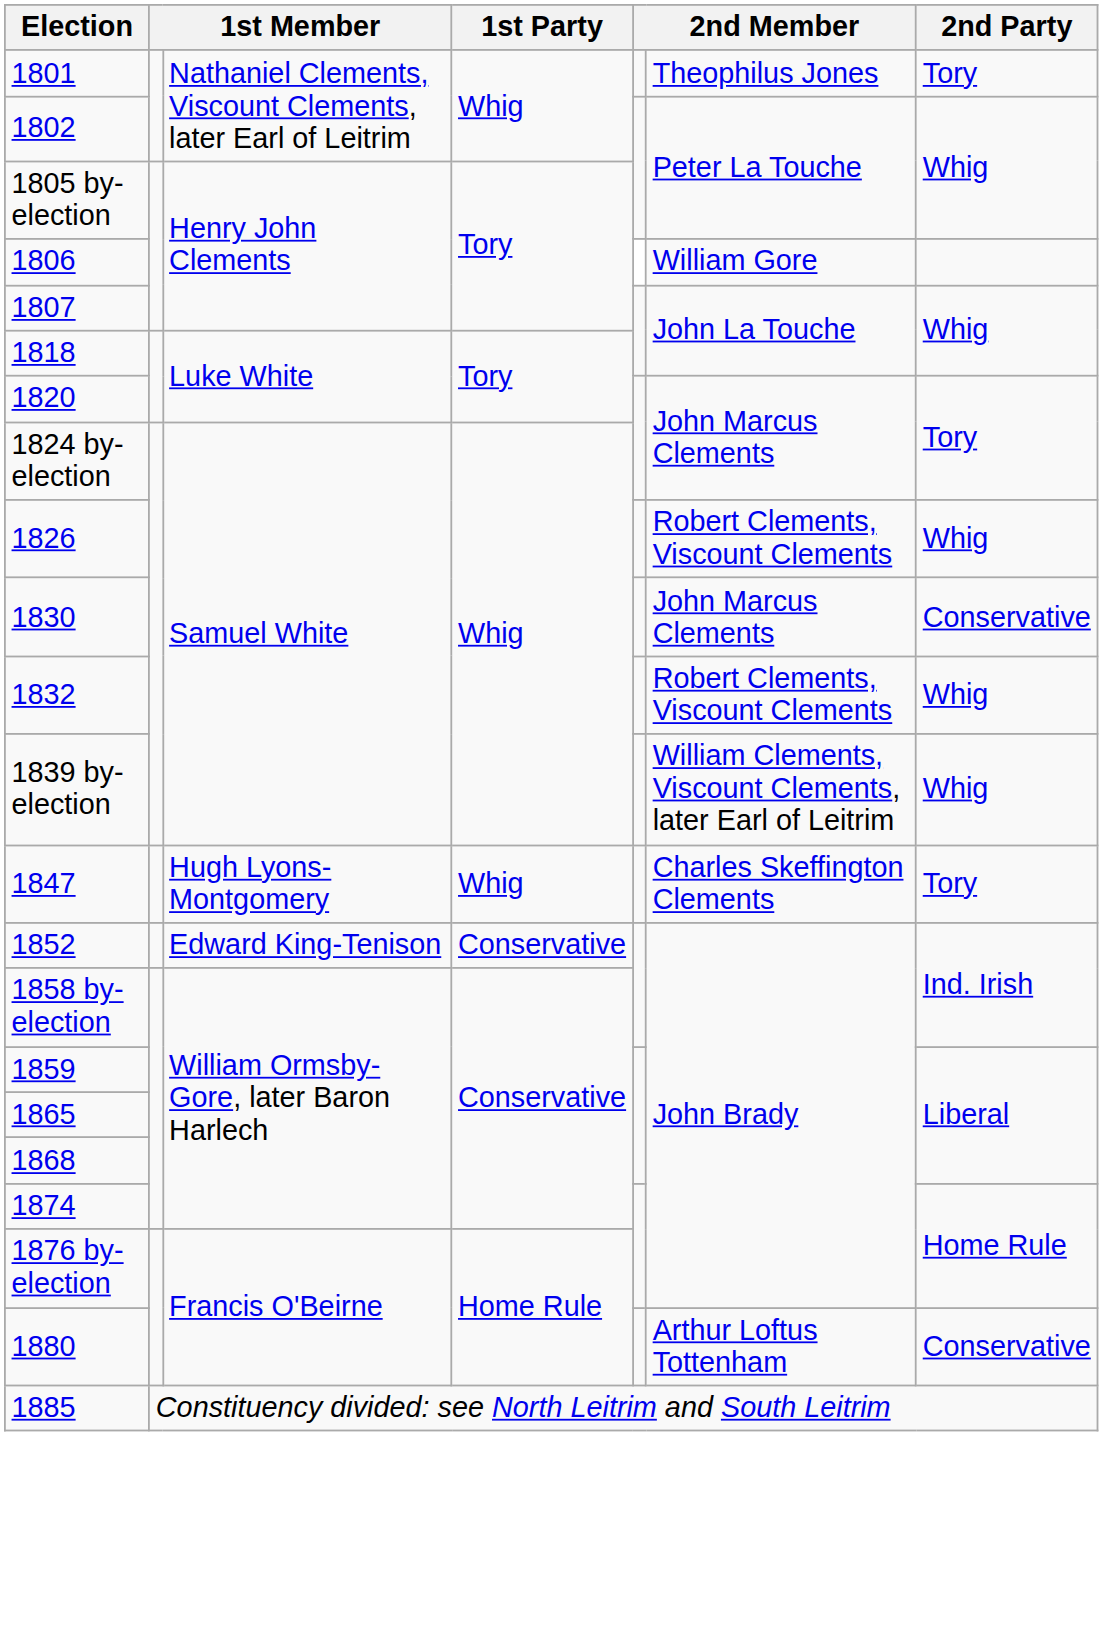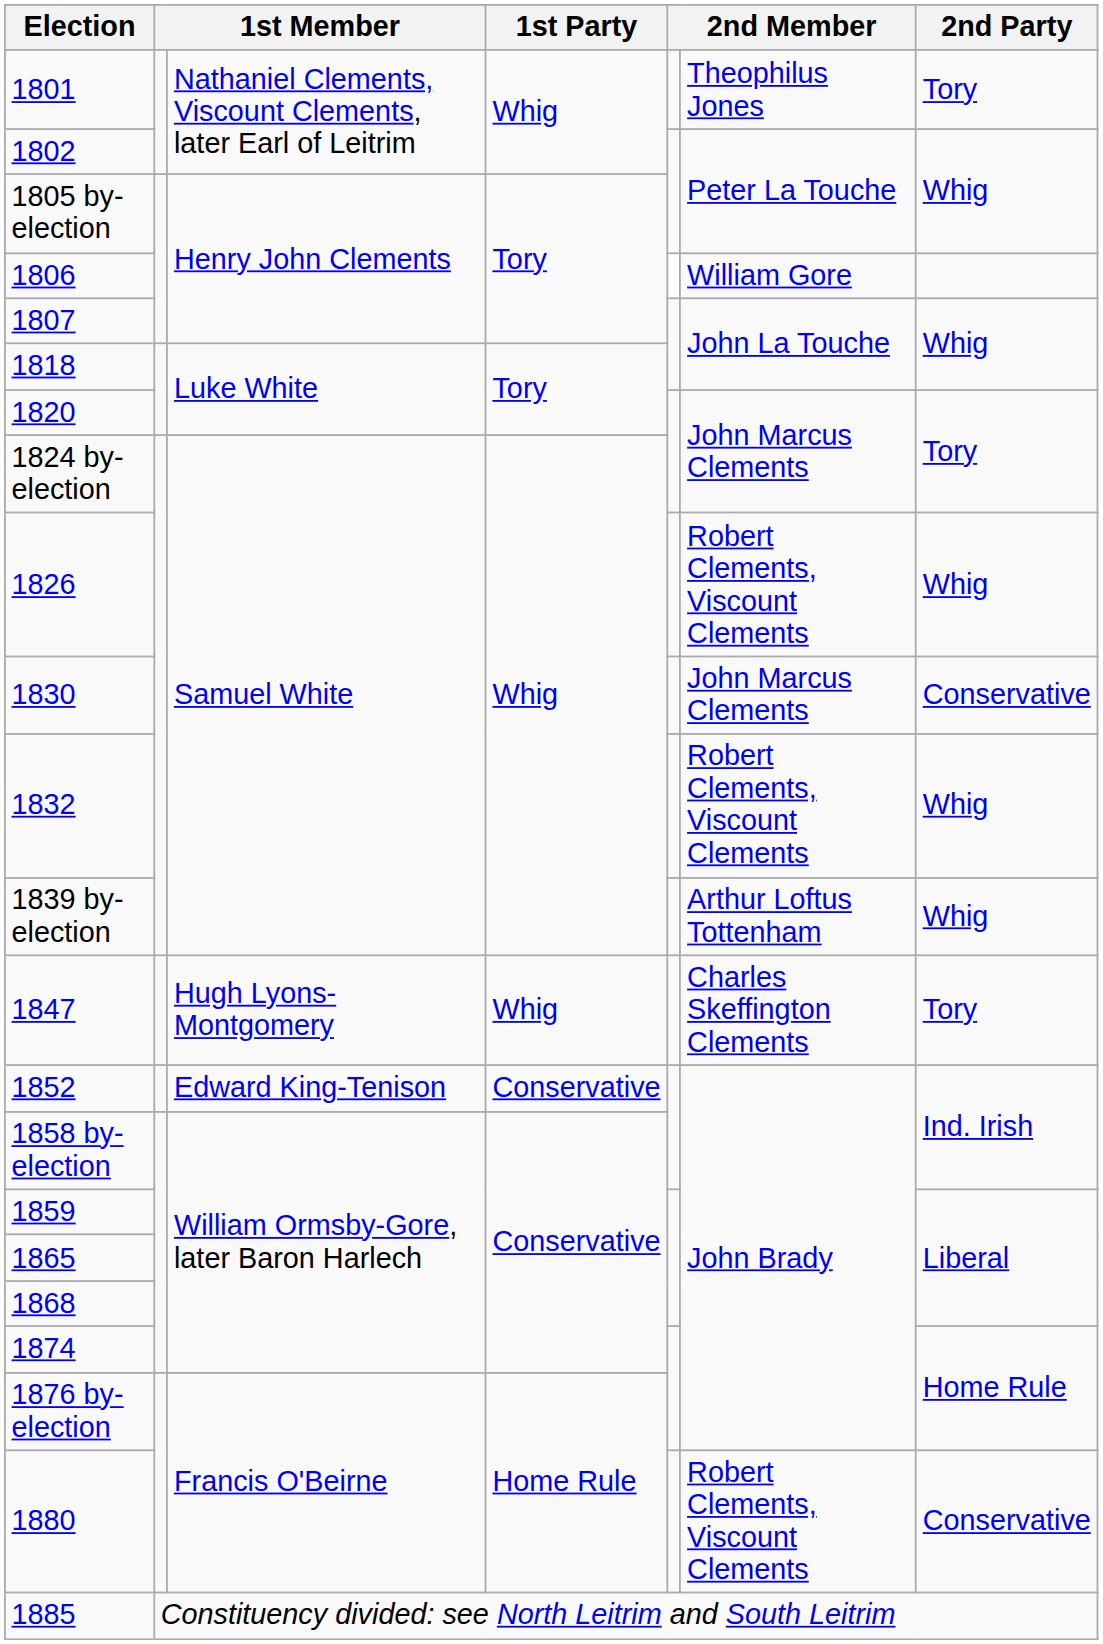(776, 788) William Clements, Viscount Clements, later Earl of Leitrim -> (770, 915) Arthur Loftus Tottenham
(735, 1345) Arthur Loftus Tottenham -> (752, 1521) Robert Clements, Viscount Clements
